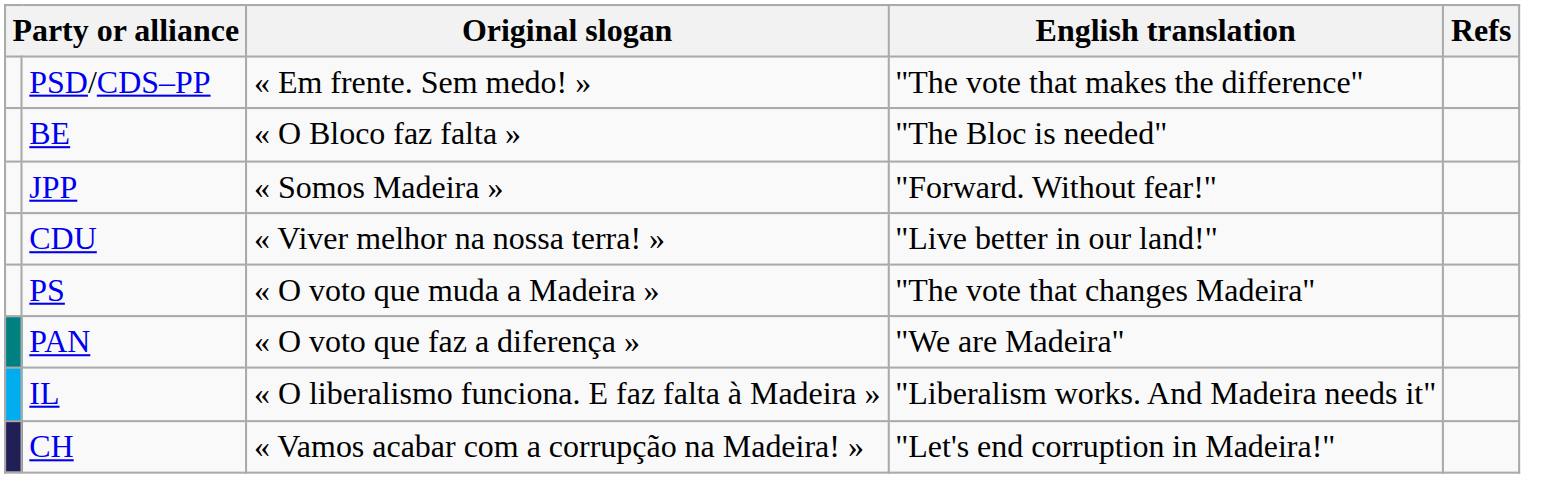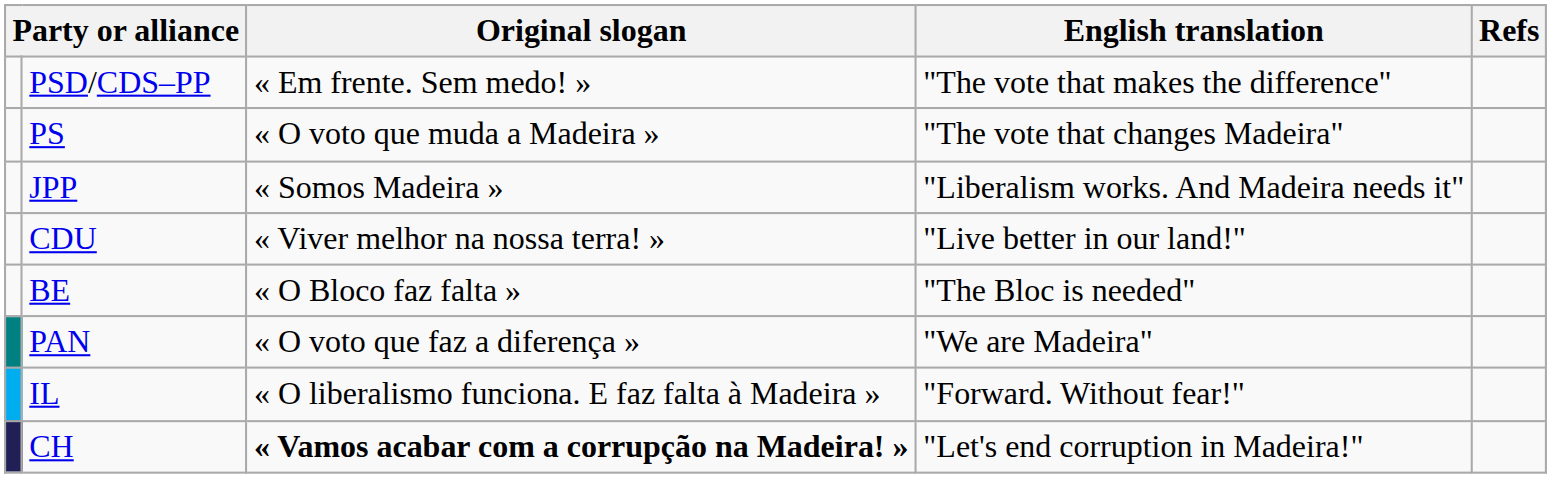rows swapped: (47, 289) <-> (50, 133)
(1056, 185) "Forward. Without fear!" -> (1194, 185) "Liberalism works. And Madeira needs it"
(1166, 393) "Liberalism works. And Madeira needs it" -> (1084, 393) "Forward. Without fear!"
(559, 445) normal -> (581, 445) bold
